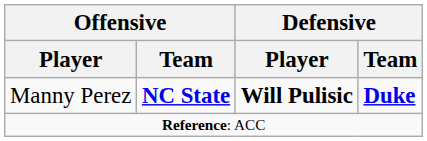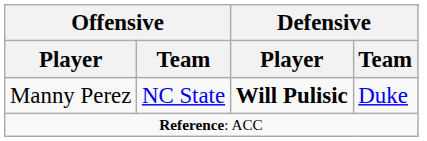(186, 95) bold -> (184, 95) normal
(389, 95) bold -> (383, 95) normal
